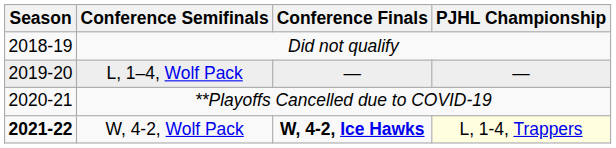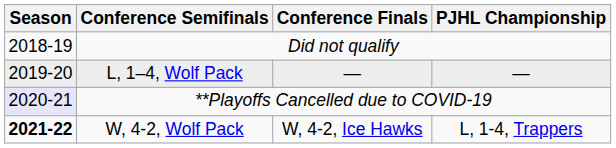(41, 101) no background -> (41, 101) lavender background
(352, 128) bold -> (352, 128) normal
(521, 128) lightyellow background -> (521, 128) no background
